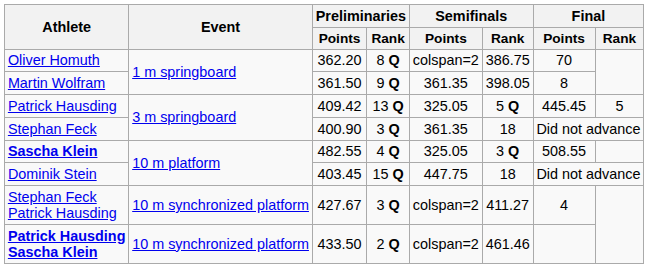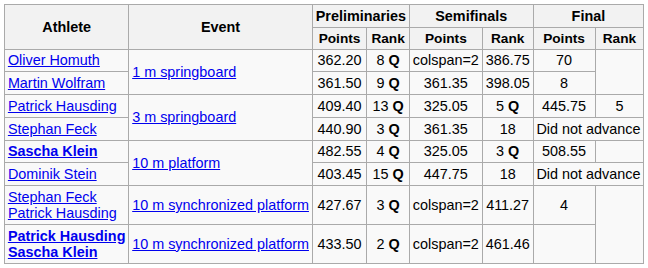(340, 106) 409.42 -> (340, 106) 409.40
(564, 106) 445.45 -> (564, 106) 445.75
(340, 129) 400.90 -> (340, 129) 440.90
